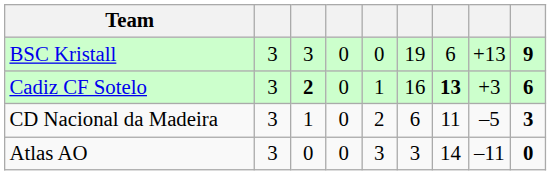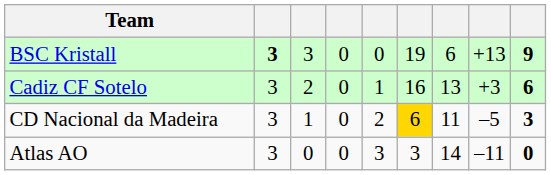(273, 53) normal -> (273, 53) bold
(308, 86) bold -> (308, 86) normal
(450, 86) bold -> (450, 86) normal
(415, 119) no background -> (415, 119) gold background
